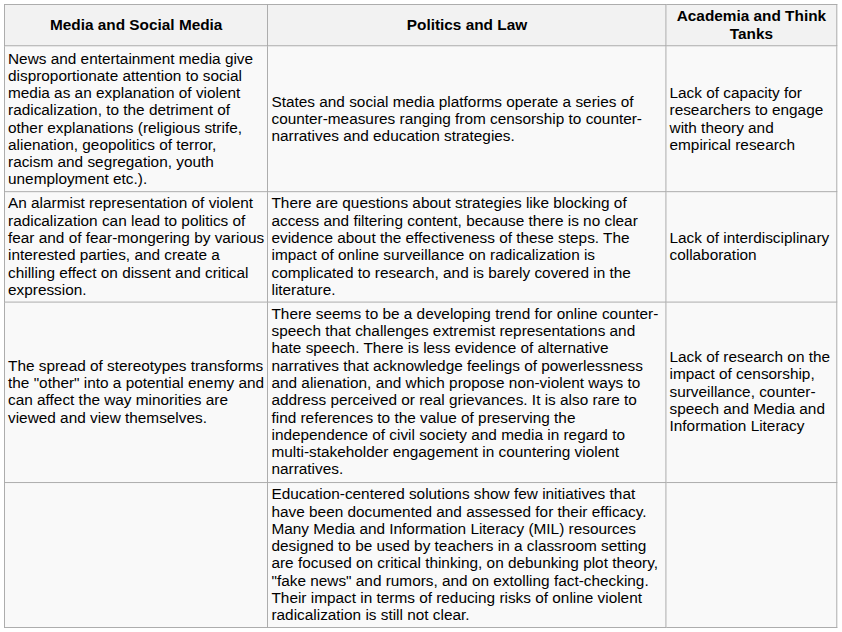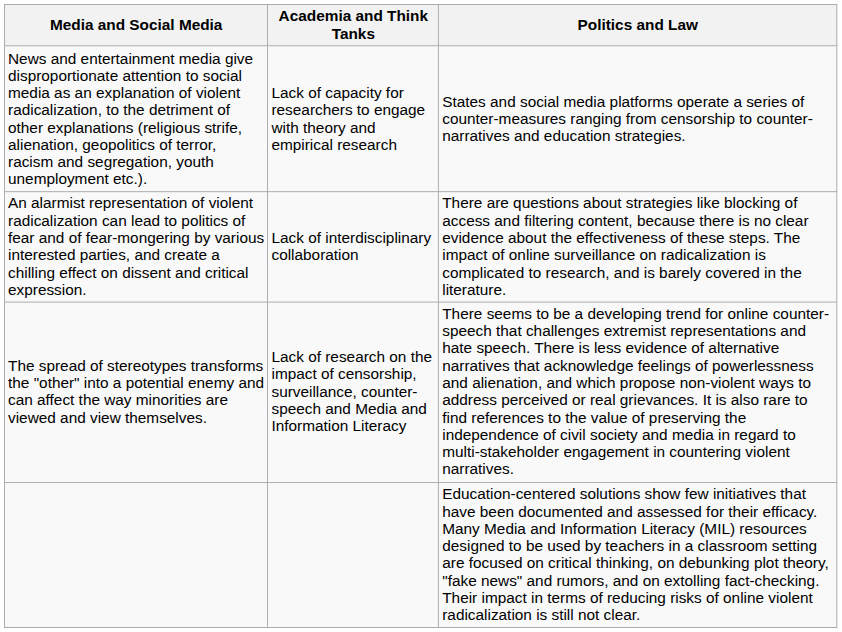columns swapped: (467, 25) <-> (751, 25)
